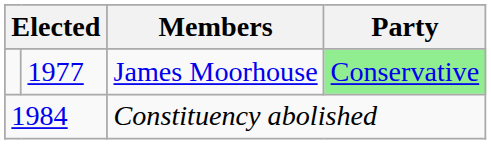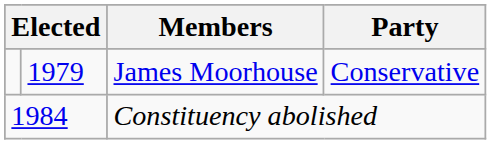(56, 71) 1977 -> (56, 71) 1979
(405, 71) lightgreen background -> (405, 71) no background
